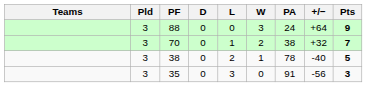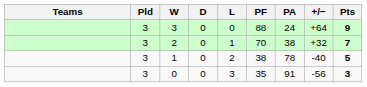columns swapped: (261, 12) <-> (174, 12)
